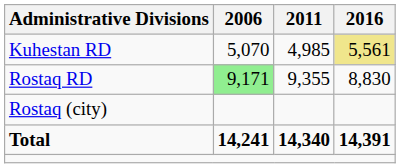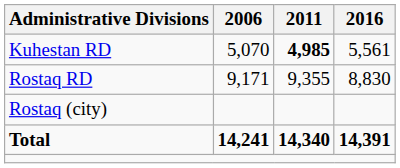(309, 49) normal -> (309, 49) bold
(369, 49) khaki background -> (369, 49) no background
(248, 79) lightgreen background -> (248, 79) no background
